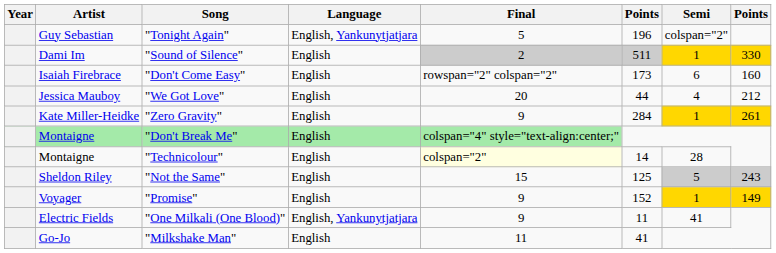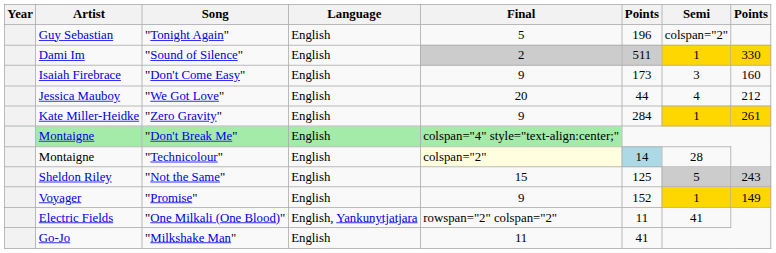(354, 34) English, Yankunytjatjara -> (311, 34) English
(490, 75) rowspan="2" colspan="2" -> (521, 75) 9
(696, 75) 6 -> (696, 75) 3
(642, 156) no background -> (642, 156) lightblue background
(521, 217) 9 -> (490, 217) rowspan="2" colspan="2"
